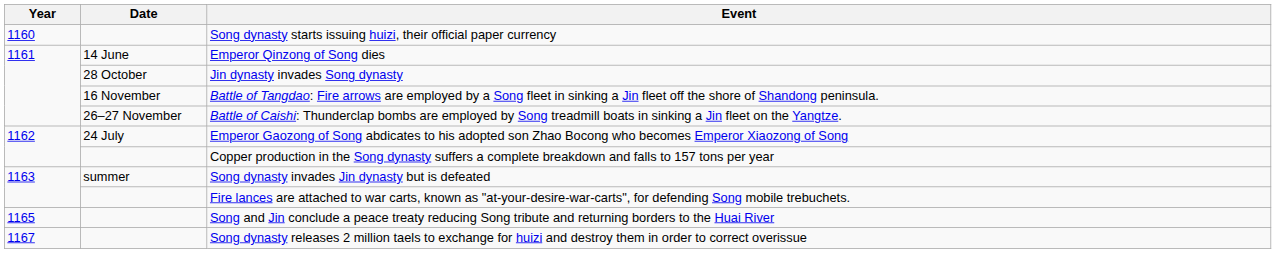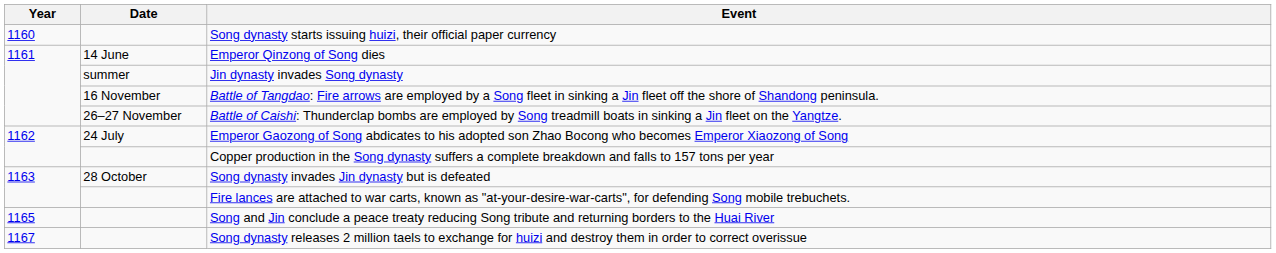(115, 75) 28 October -> (106, 75) summer
(106, 177) summer -> (115, 177) 28 October
